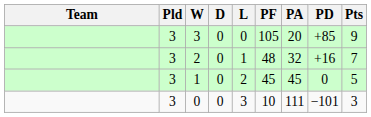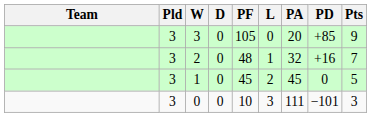columns swapped: (244, 15) <-> (269, 15)
